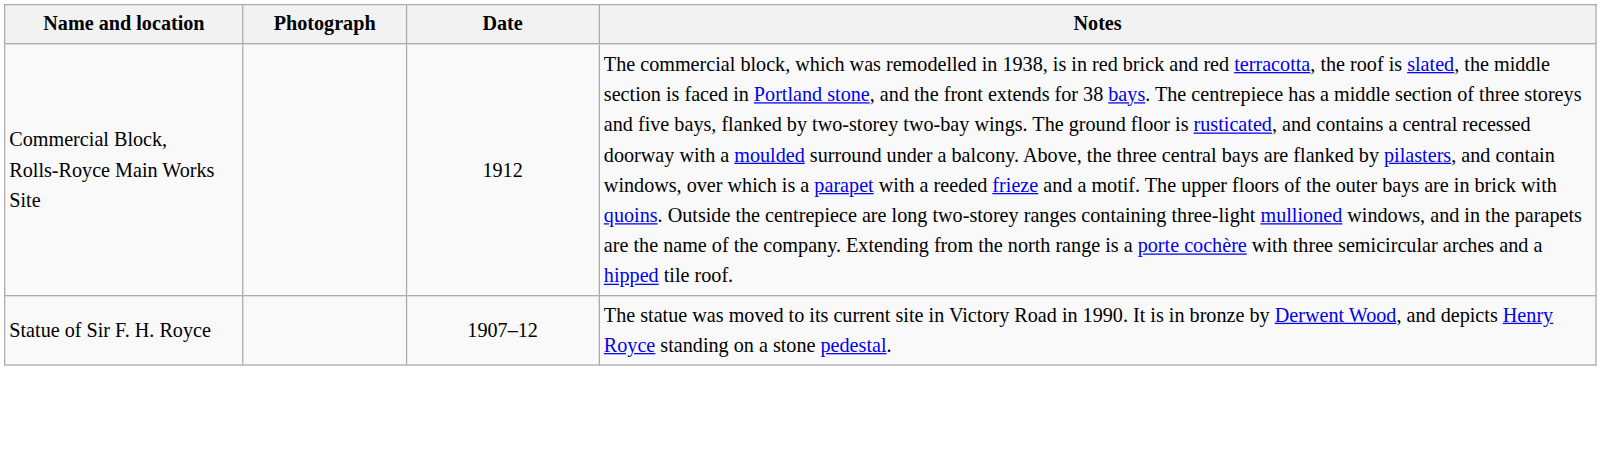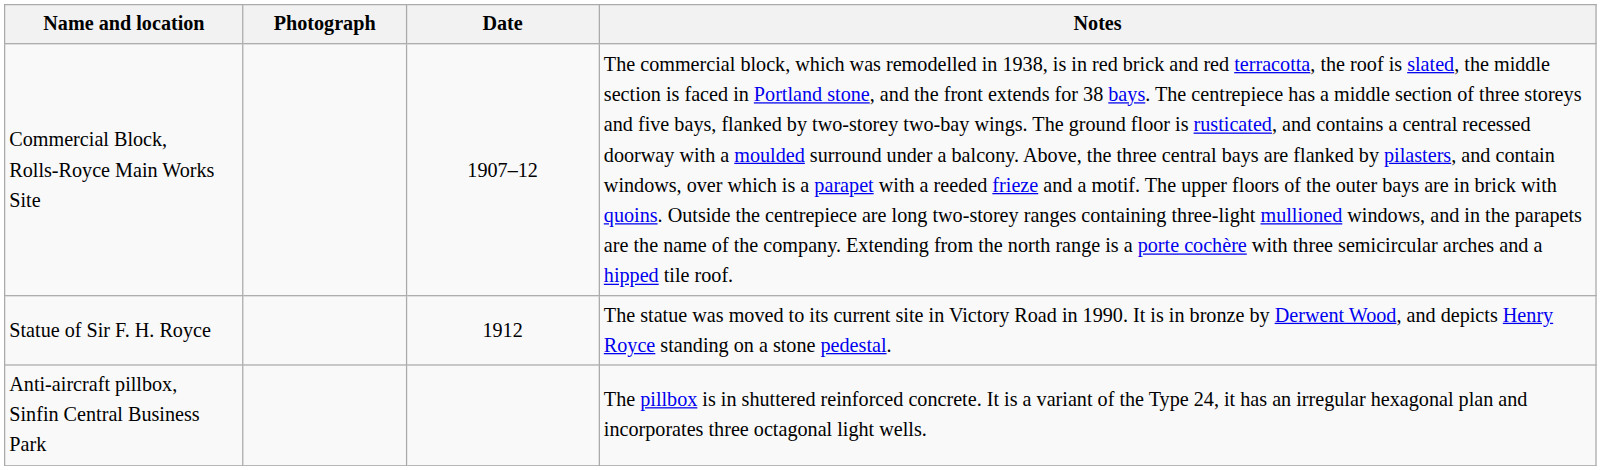(503, 169) 1912 -> (503, 169) 1907–12
(503, 330) 1907–12 -> (503, 330) 1912
+ row: (104, 415)
